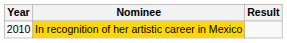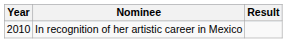(139, 29) gold background -> (139, 29) no background
